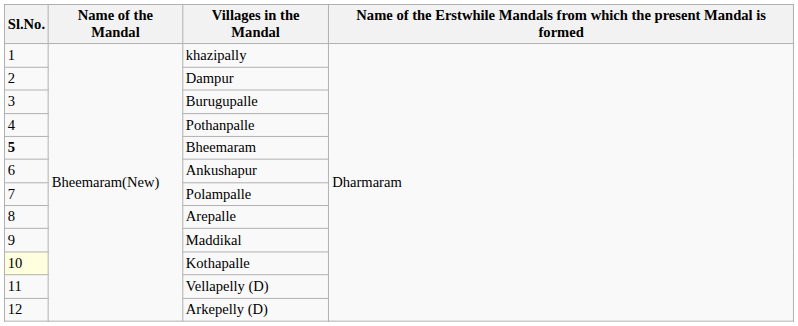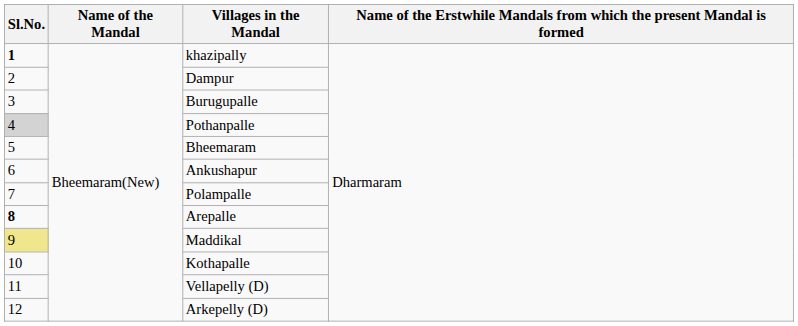(11, 55) normal -> (11, 55) bold
(11, 124) no background -> (11, 124) lightgrey background
(11, 147) bold -> (11, 147) normal
(11, 217) normal -> (11, 217) bold
(11, 240) no background -> (11, 240) khaki background
(15, 263) lightyellow background -> (15, 263) no background
